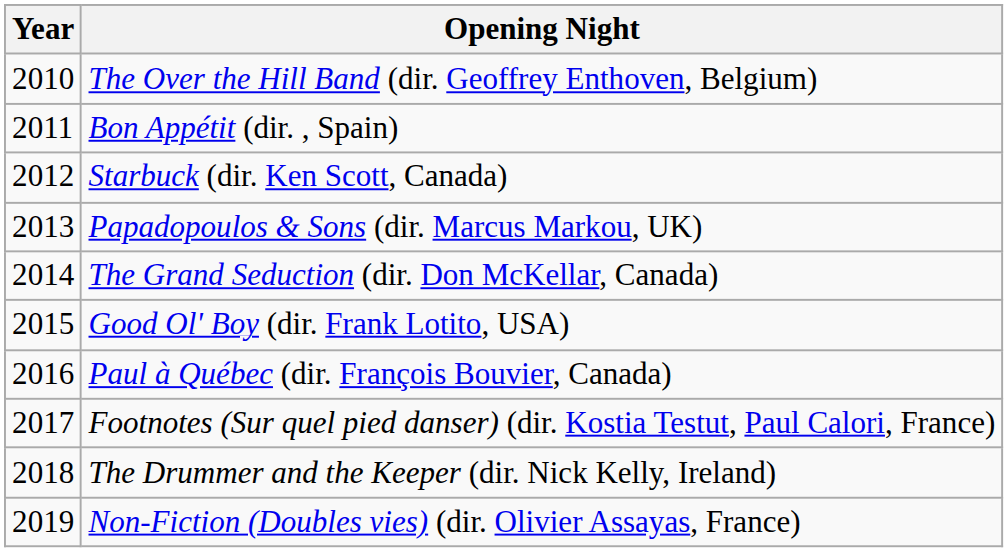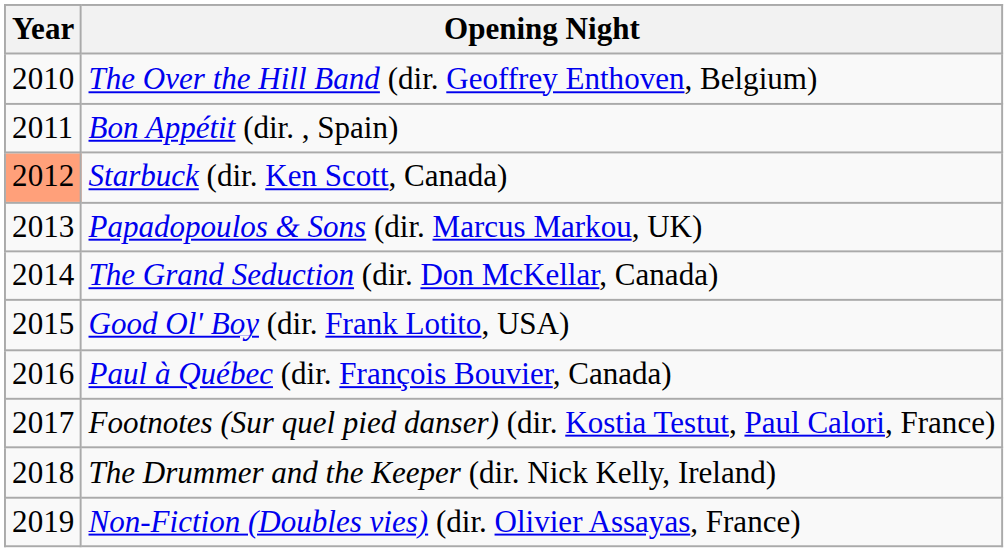(43, 176) no background -> (43, 176) lightsalmon background
